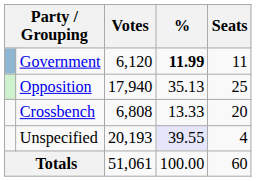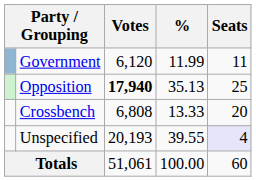(187, 61) bold -> (186, 61) normal
(130, 86) normal -> (130, 86) bold
(186, 138) lavender background -> (186, 138) no background
(244, 138) no background -> (244, 138) lavender background
